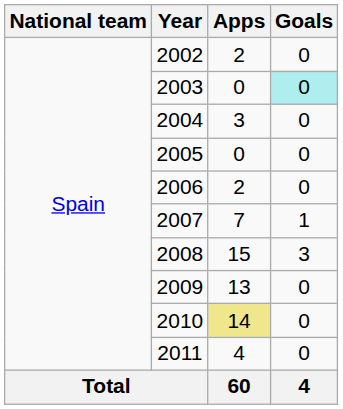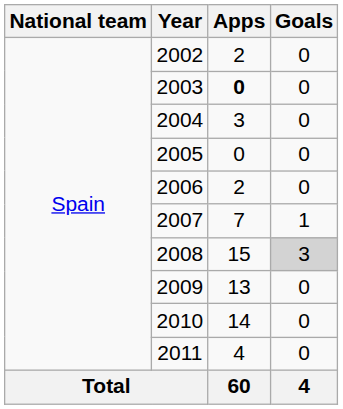(239, 87) normal -> (239, 87) bold
(304, 87) paleturquoise background -> (304, 87) no background
(304, 253) no background -> (304, 253) lightgrey background
(239, 320) khaki background -> (239, 320) no background
